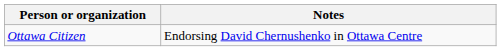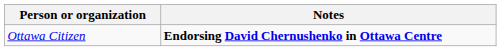(293, 35) normal -> (303, 35) bold
